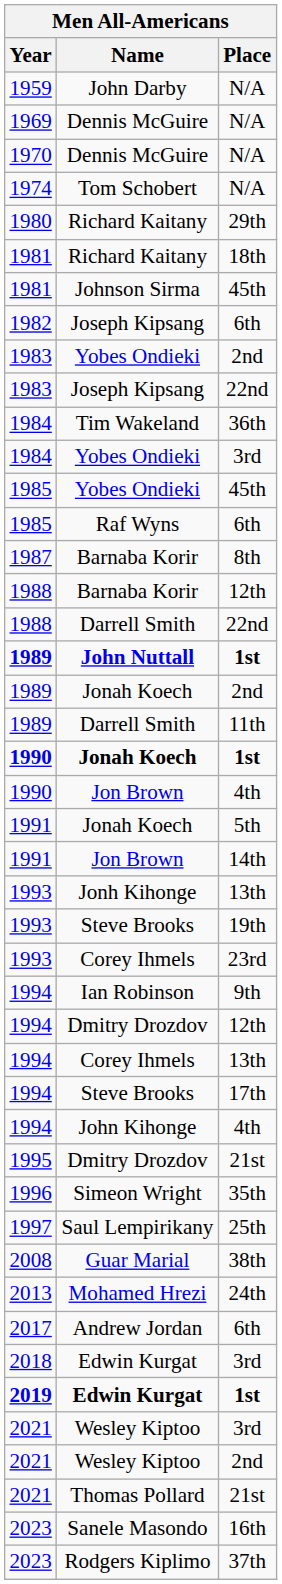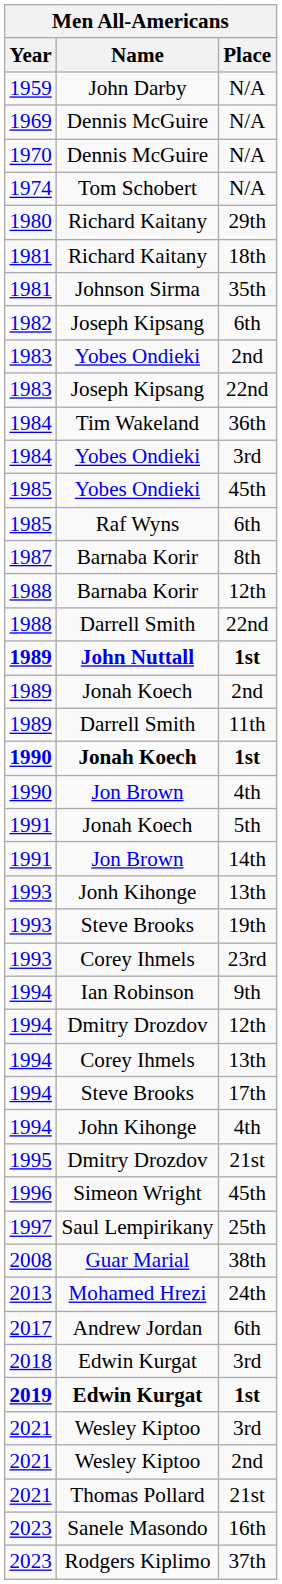(247, 289) 45th -> (247, 289) 35th
(247, 1193) 35th -> (247, 1193) 45th
